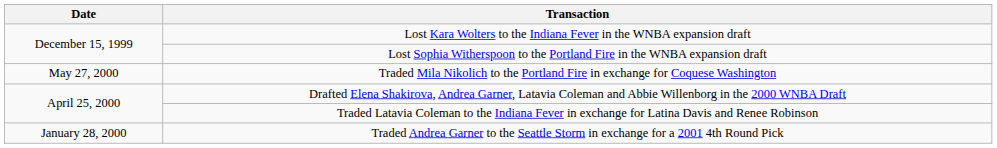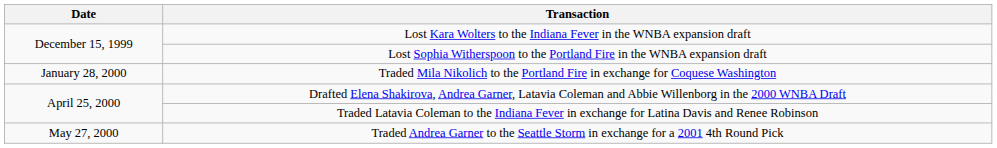(84, 73) May 27, 2000 -> (84, 73) January 28, 2000
(84, 133) January 28, 2000 -> (84, 133) May 27, 2000
